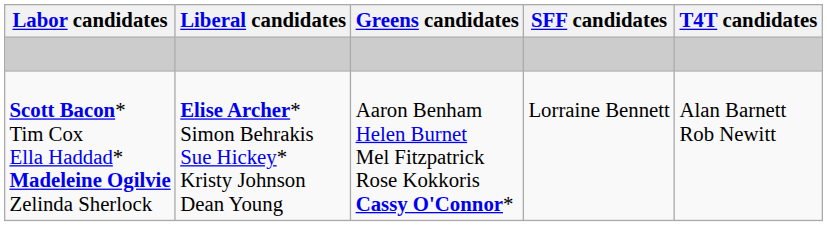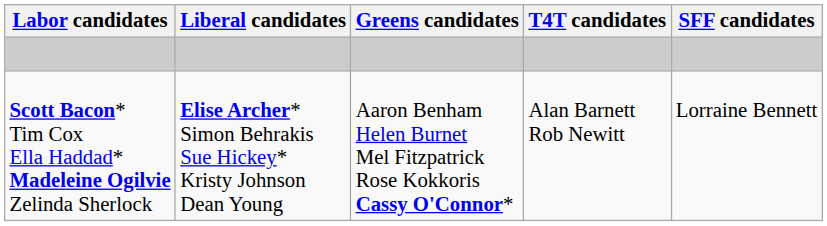columns swapped: (599, 20) <-> (748, 20)
